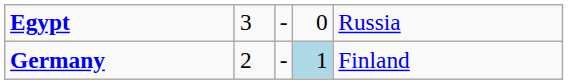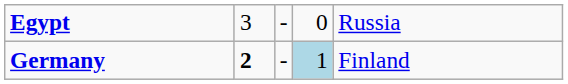(246, 60) normal -> (246, 60) bold
